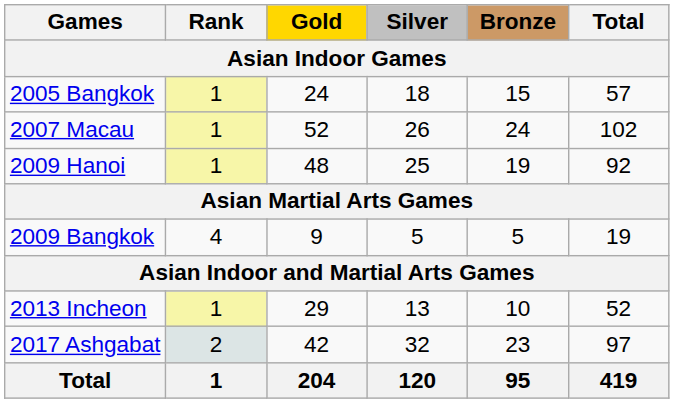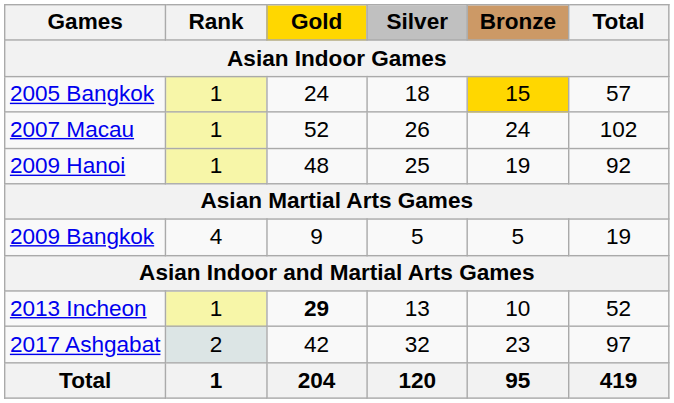(518, 93) no background -> (518, 93) gold background
(317, 308) normal -> (317, 308) bold
